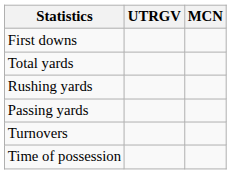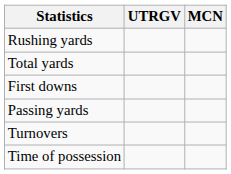rows swapped: (42, 40) <-> (50, 86)
